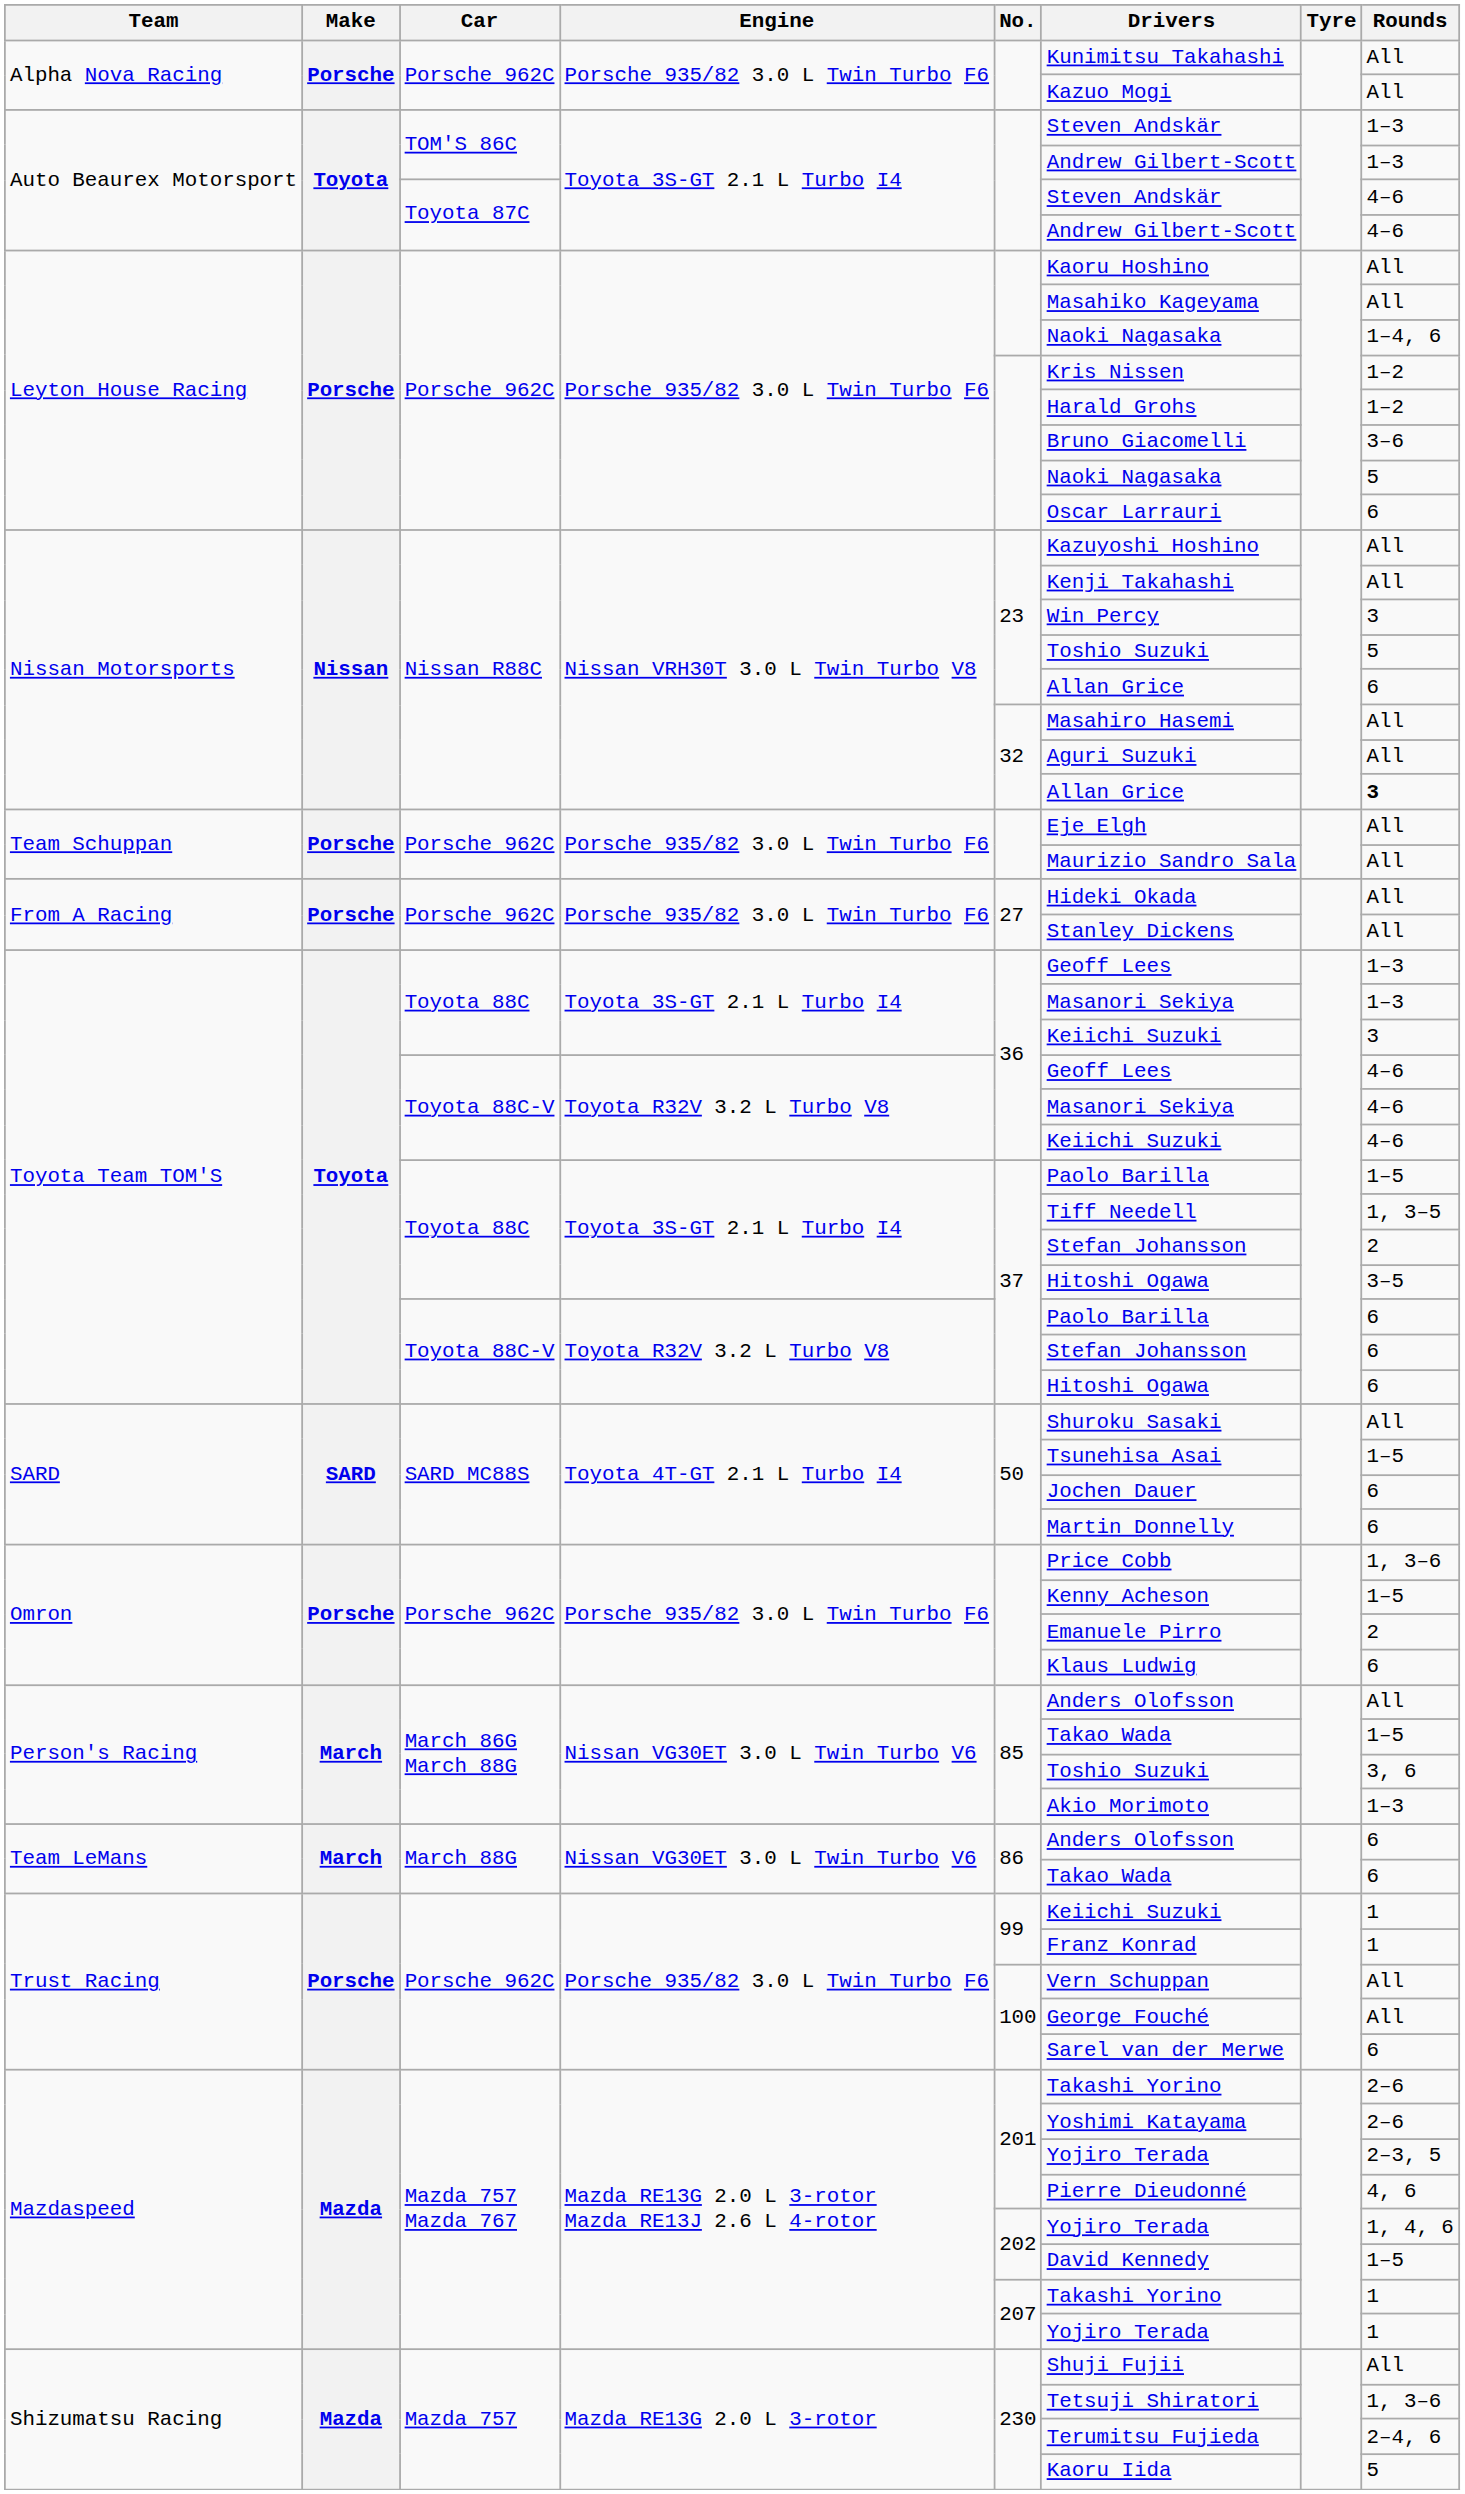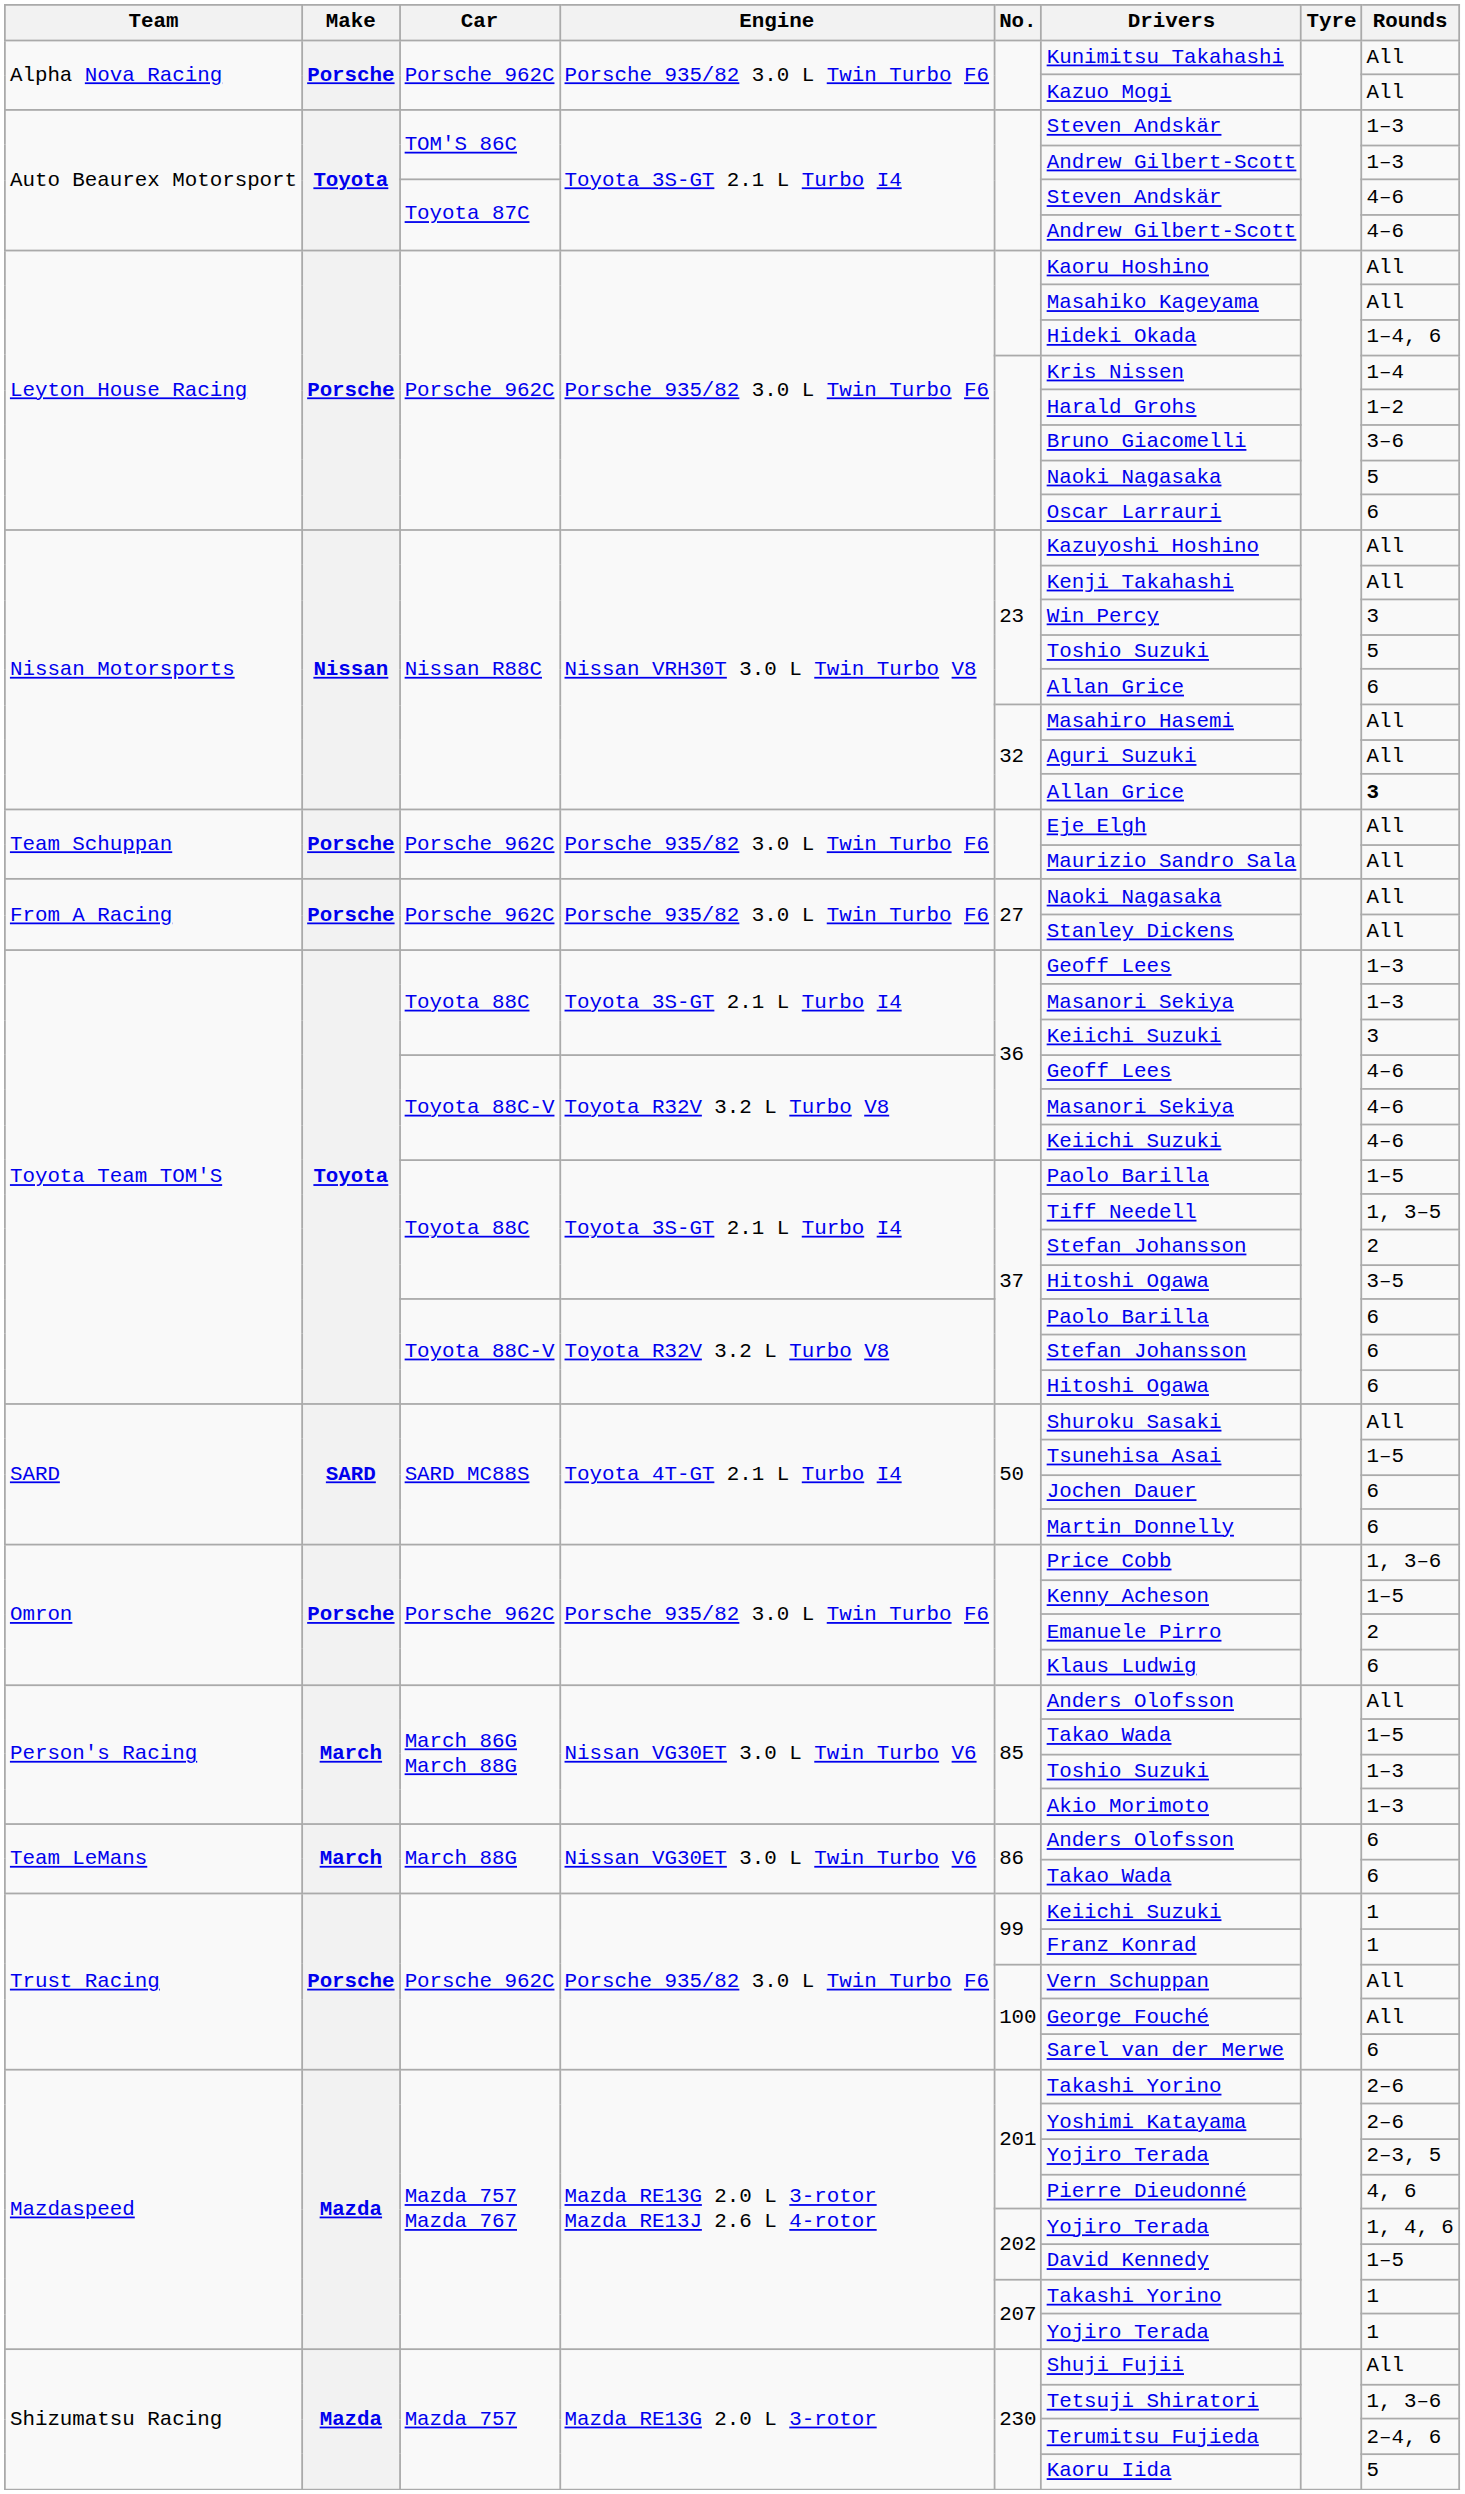(1134, 337) Naoki Nagasaka -> (1122, 337) Hideki Okada
(1385, 372) 1–2 -> (1385, 372) 1–4
(1122, 897) Hideki Okada -> (1134, 897) Naoki Nagasaka
(1391, 1771) 3, 6 -> (1385, 1771) 1–3
